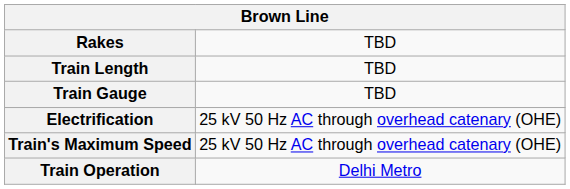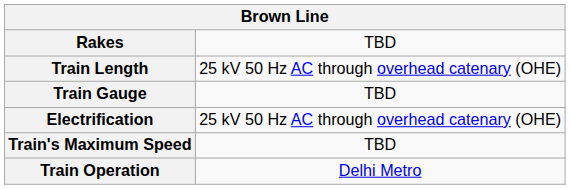(380, 68) TBD -> (380, 68) 25 kV 50 Hz AC through overhead catenary (OHE)
(380, 145) 25 kV 50 Hz AC through overhead catenary (OHE) -> (380, 145) TBD
